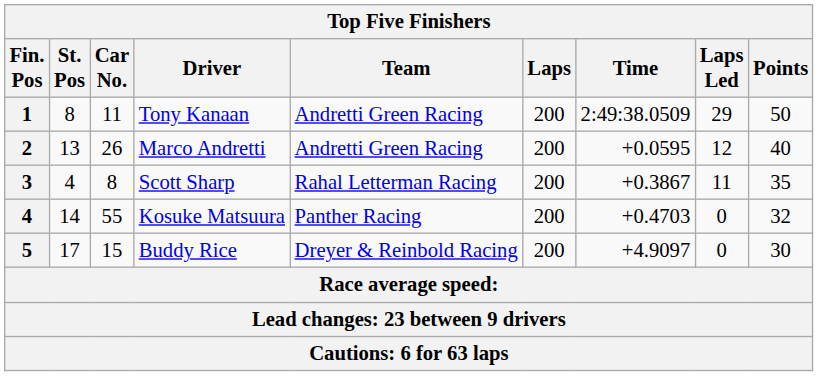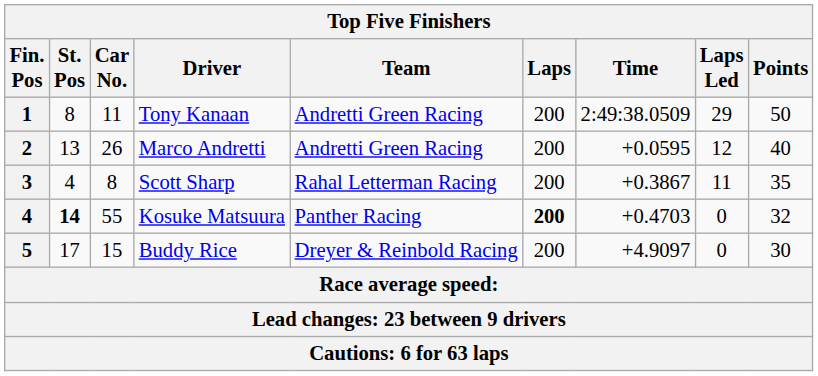(70, 216) normal -> (70, 216) bold
(549, 216) normal -> (549, 216) bold
